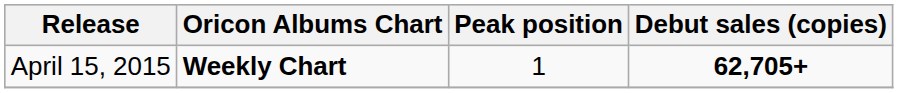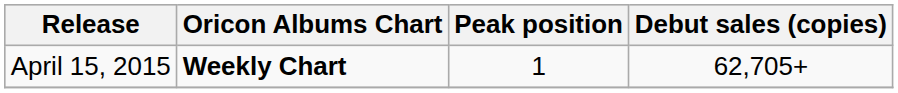(761, 66) bold -> (761, 66) normal
